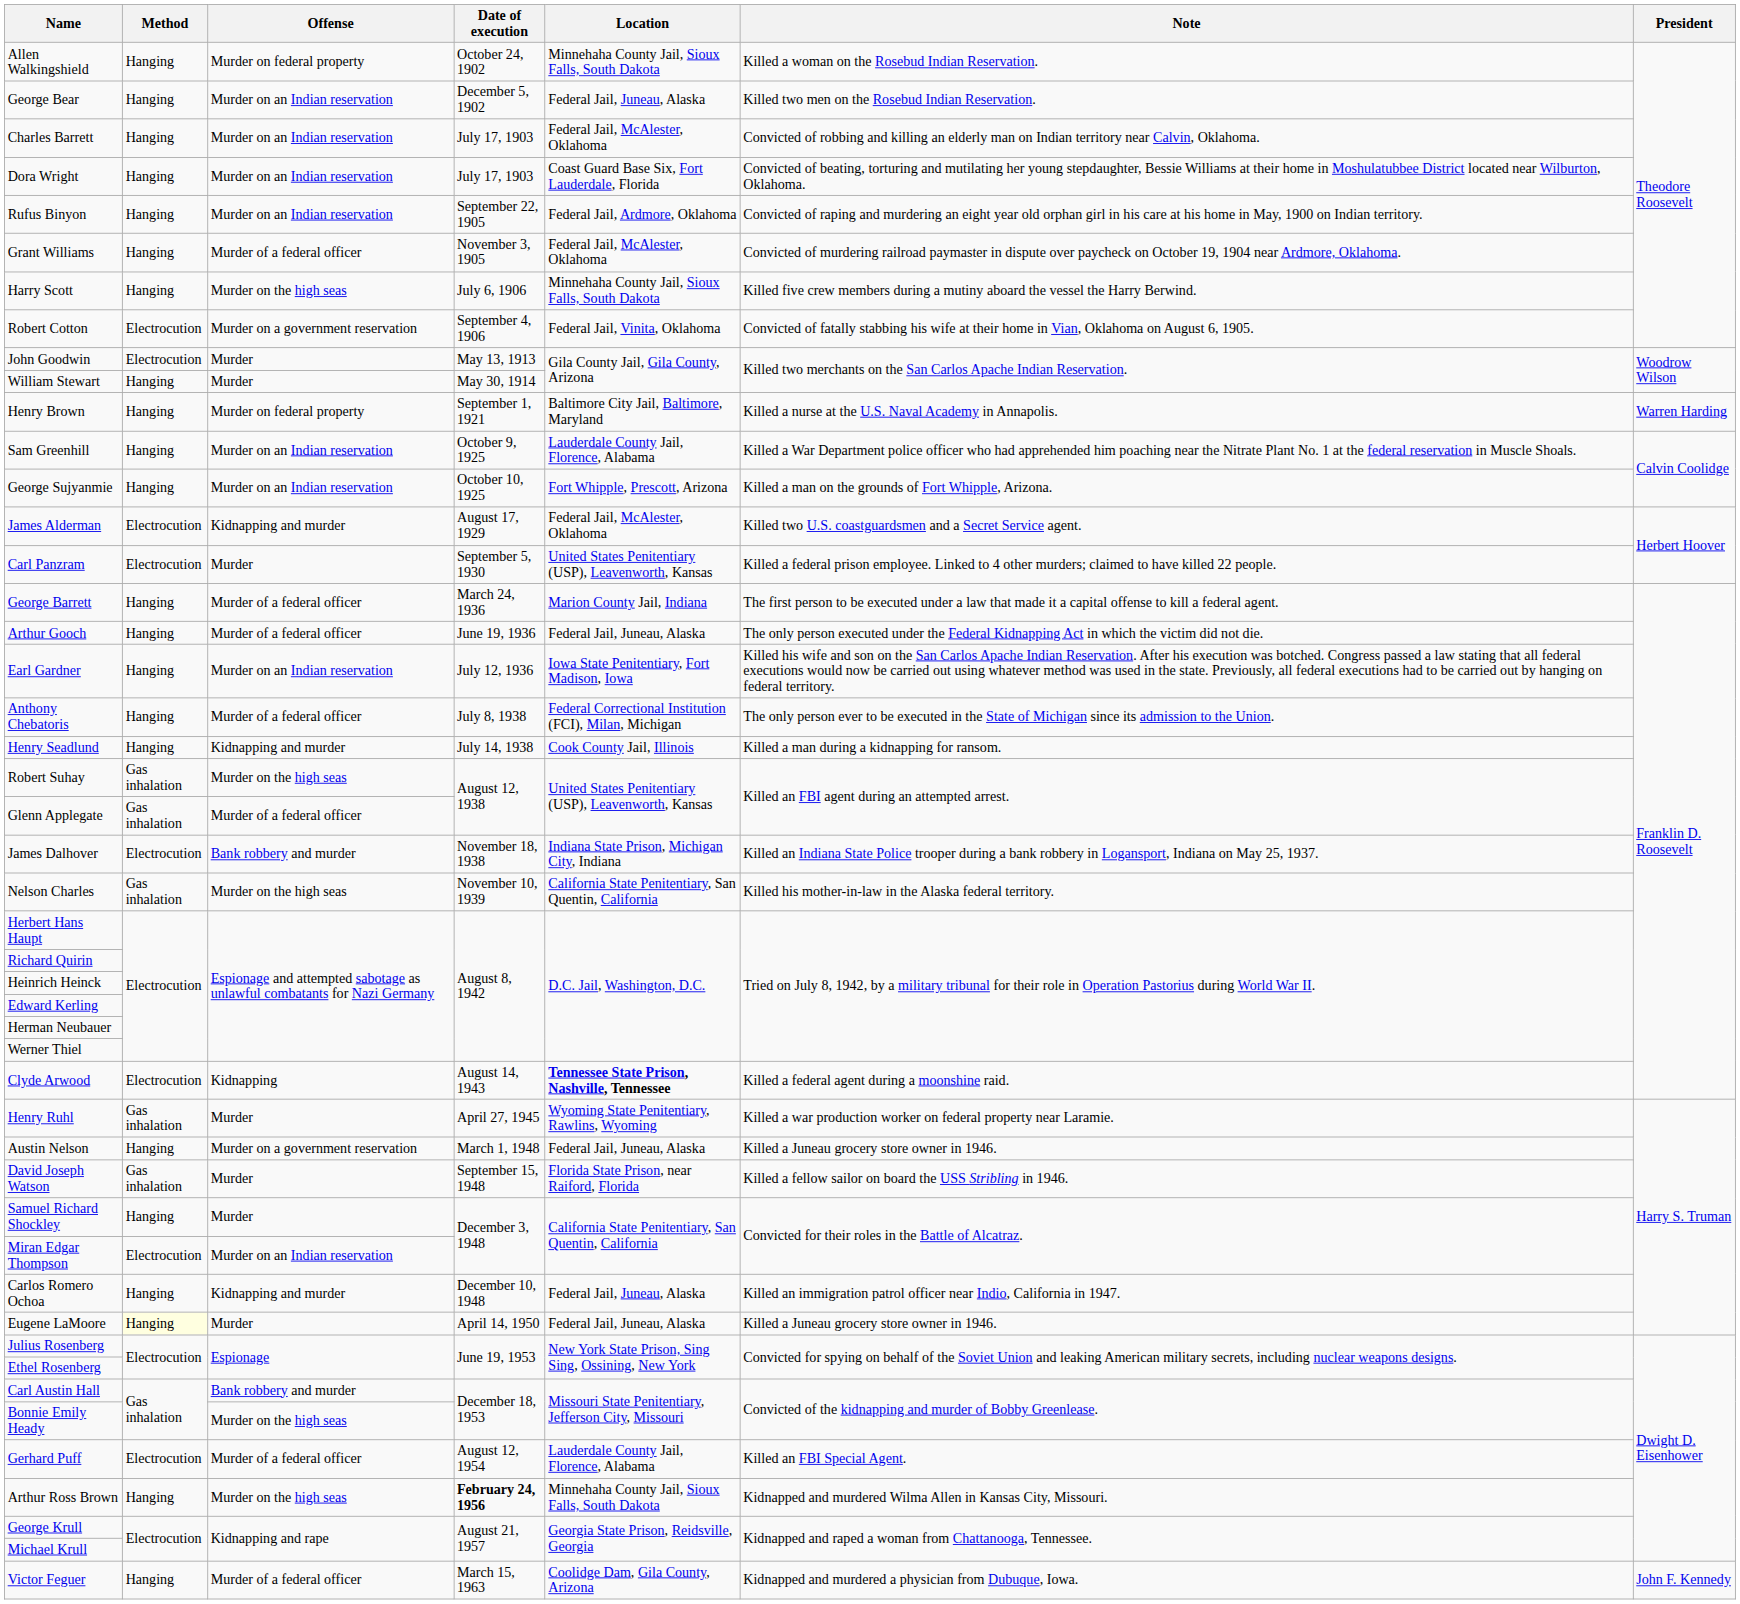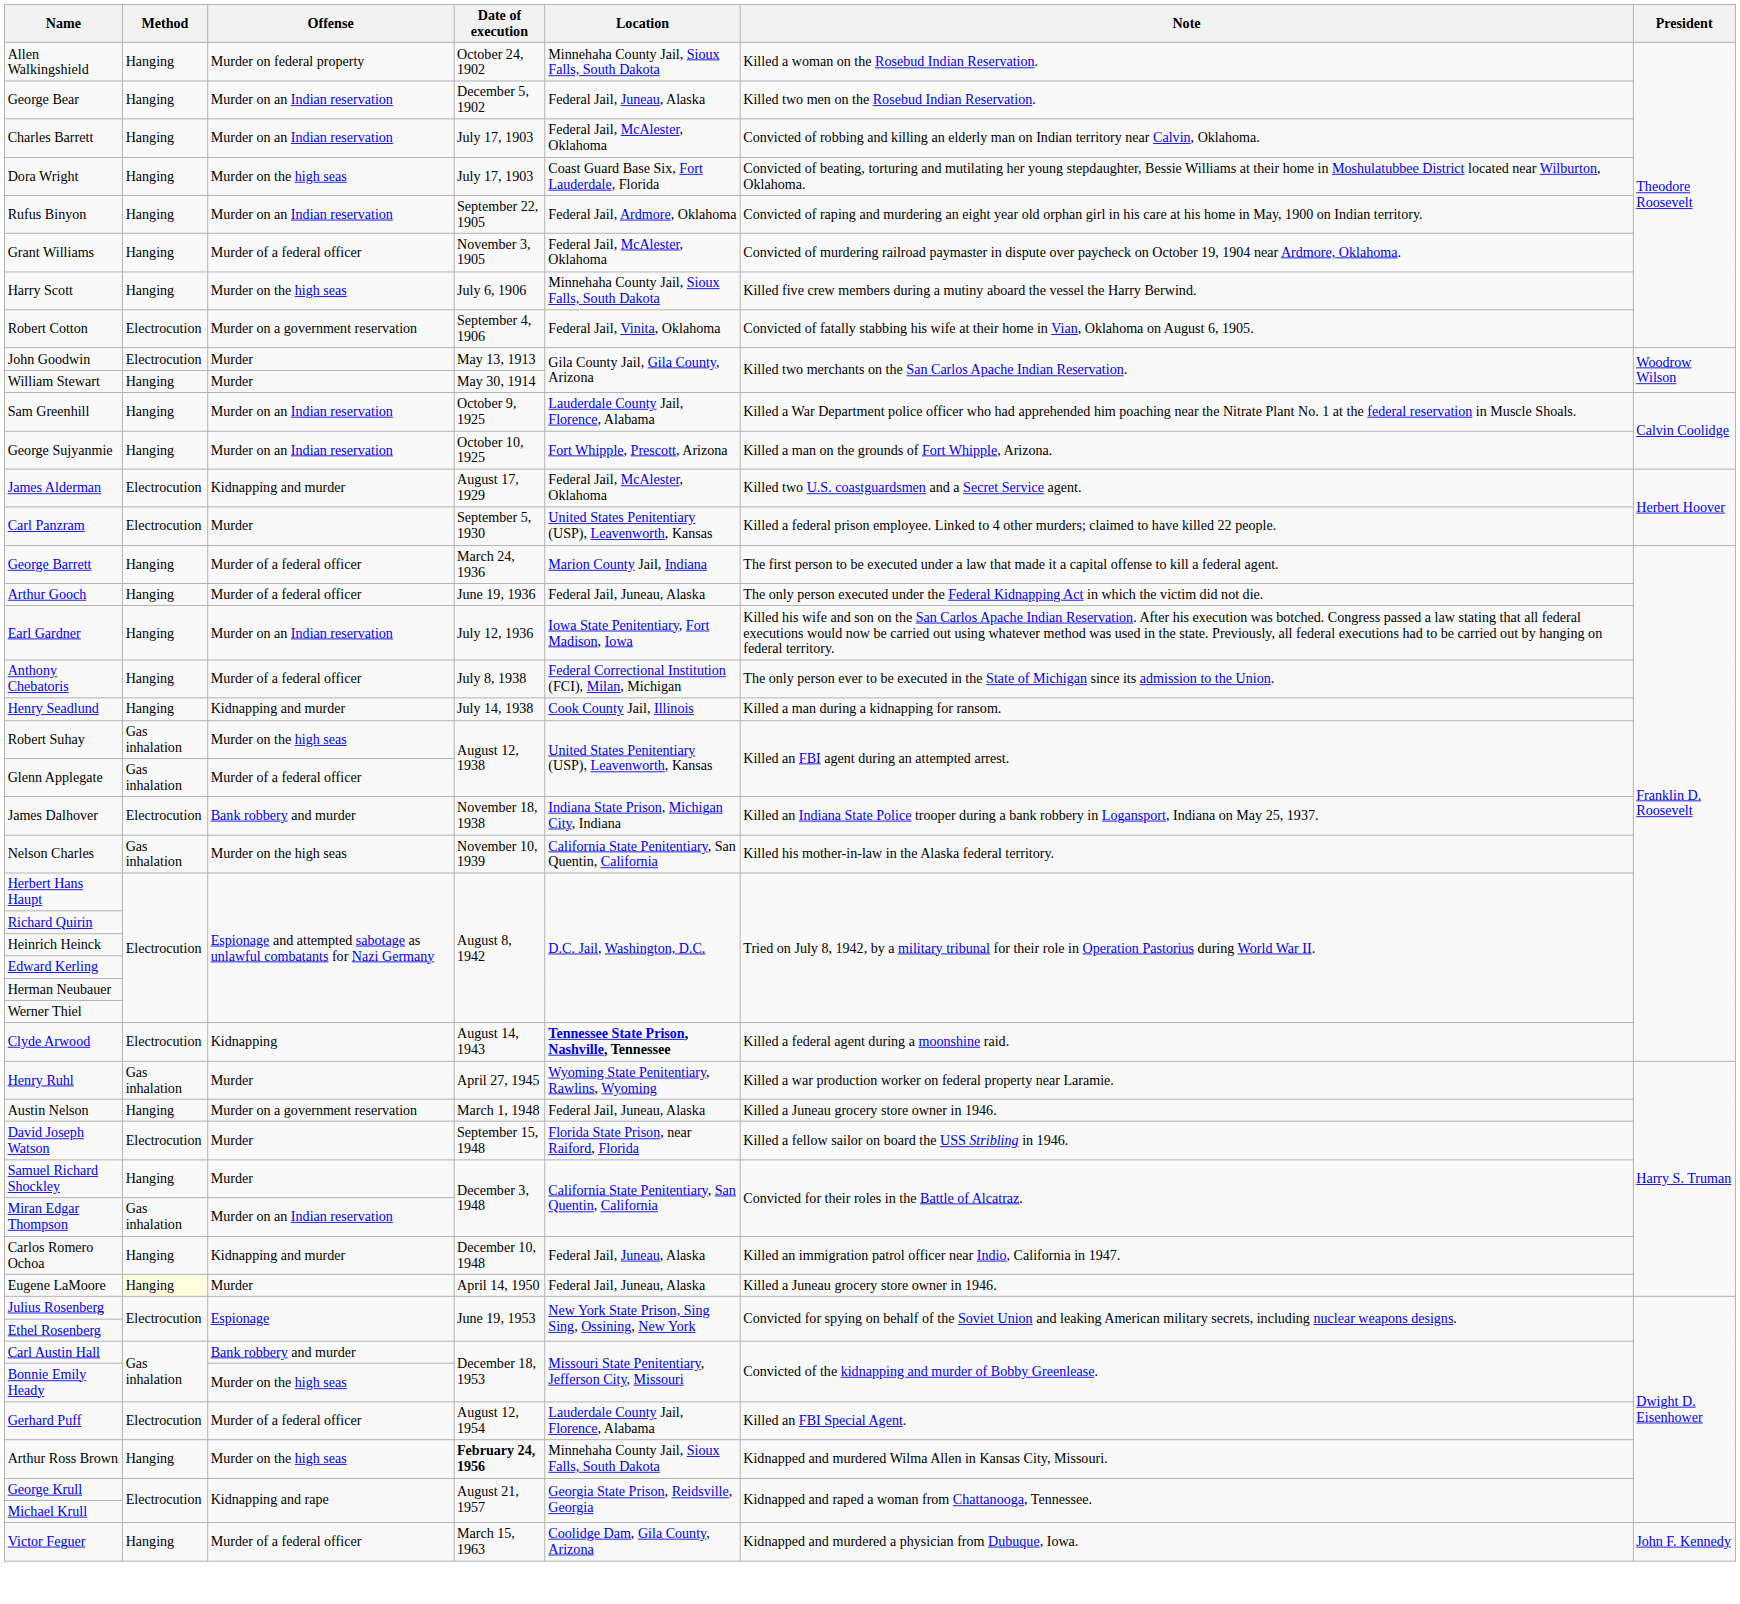(302, 176) Murder on an Indian reservation -> (279, 176) Murder on the high seas
- row: (46, 411)
(154, 1178) Gas inhalation -> (164, 1140) Electrocution
(164, 1255) Electrocution -> (154, 1216) Gas inhalation
